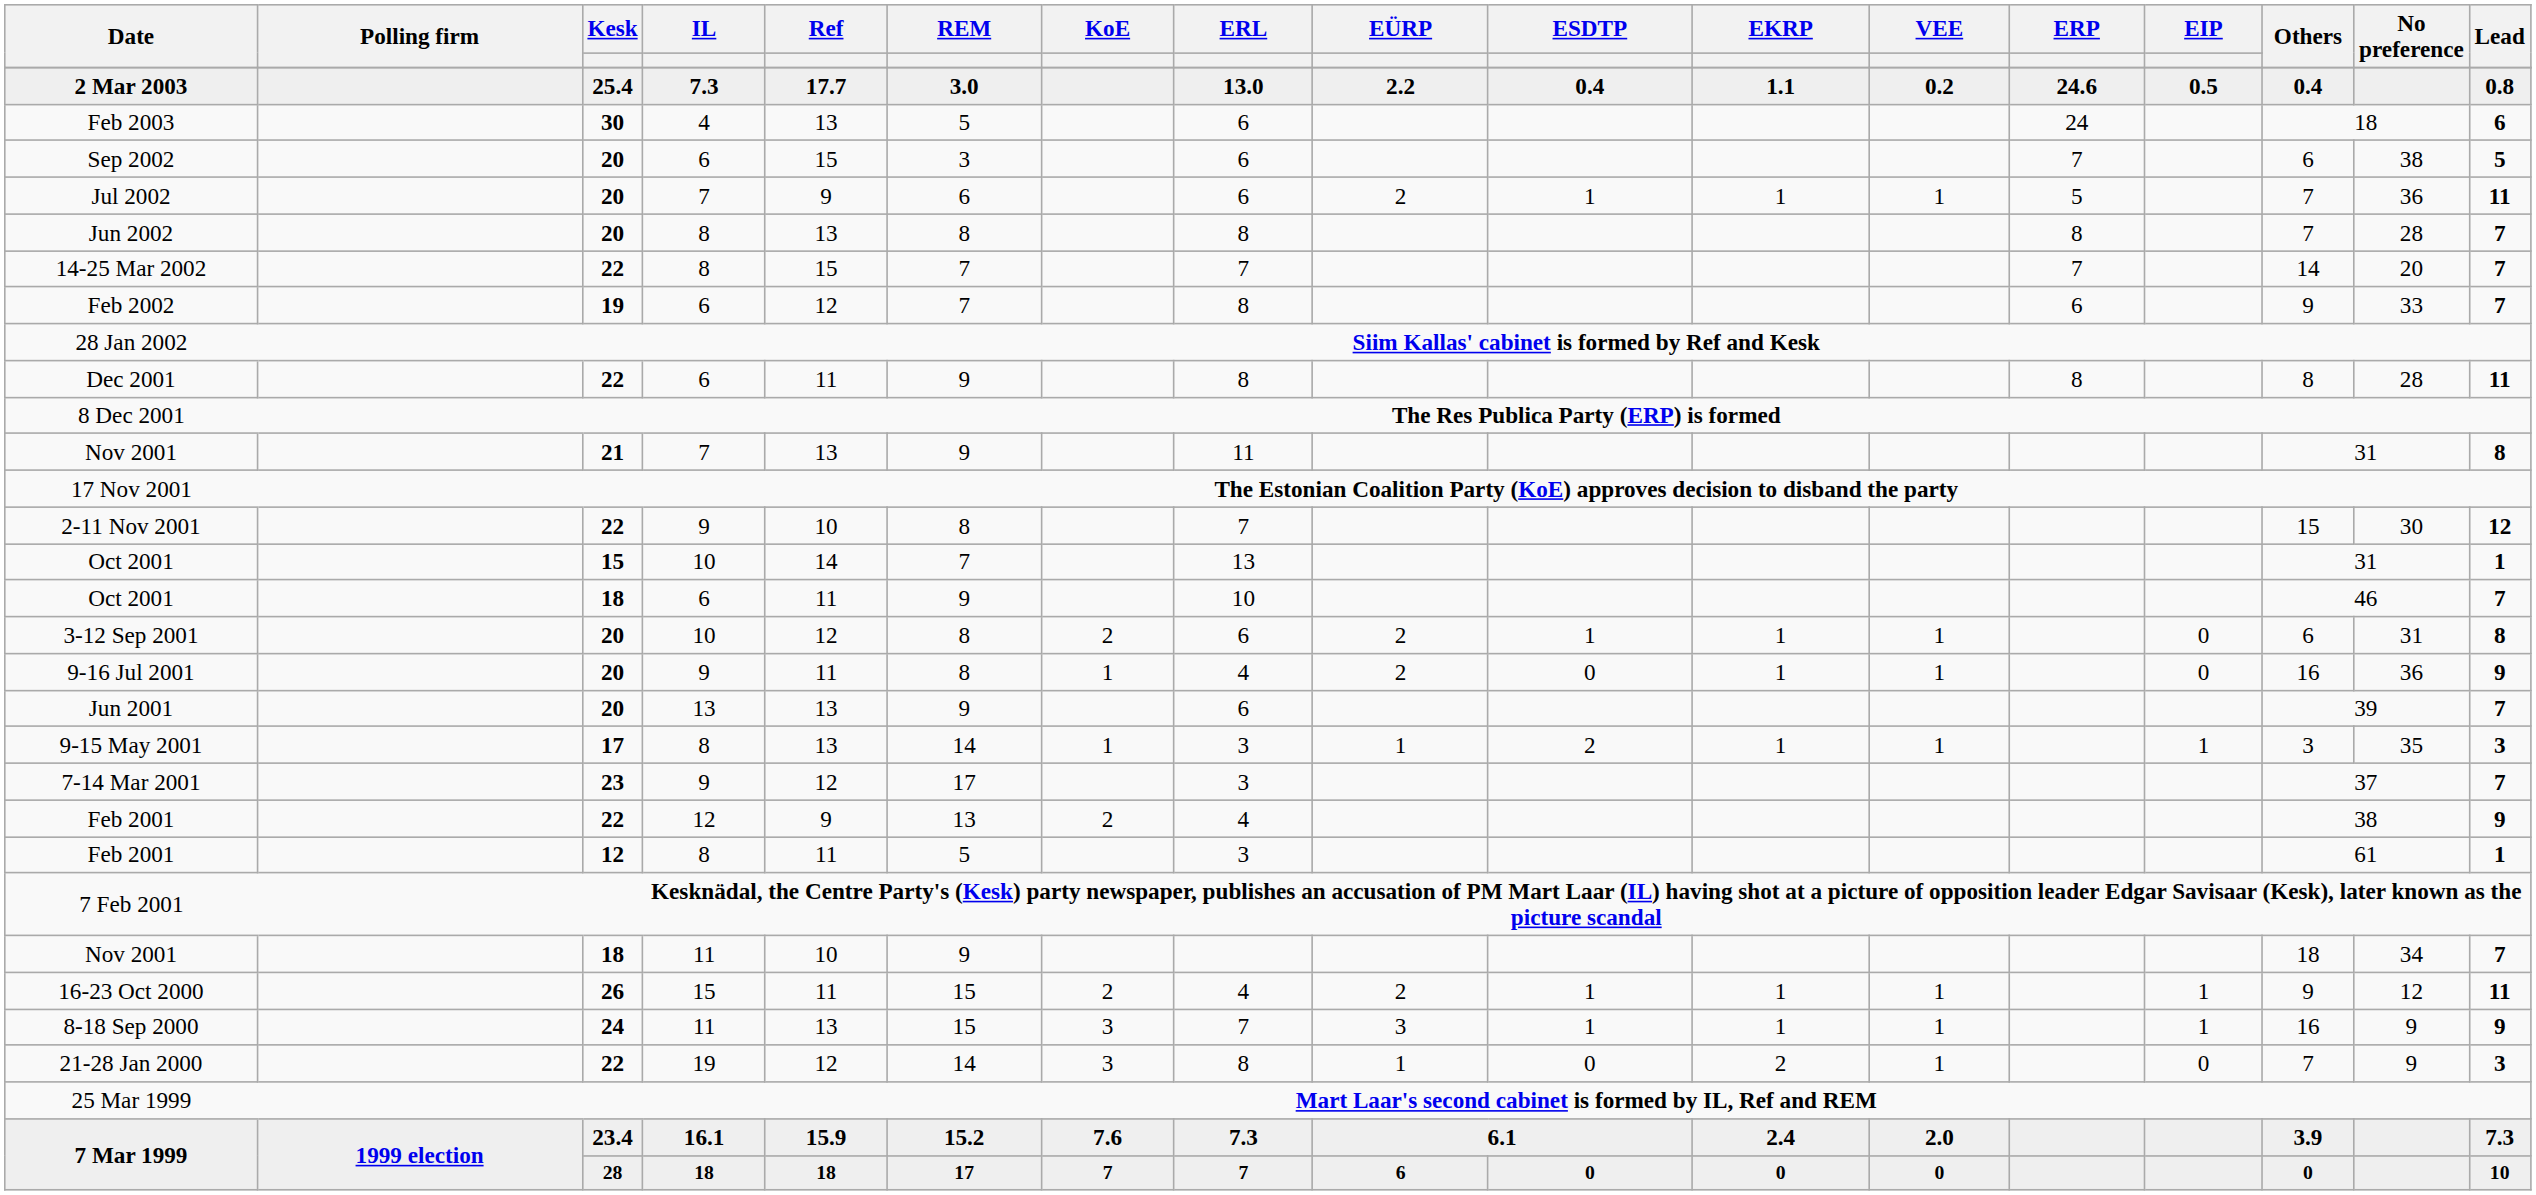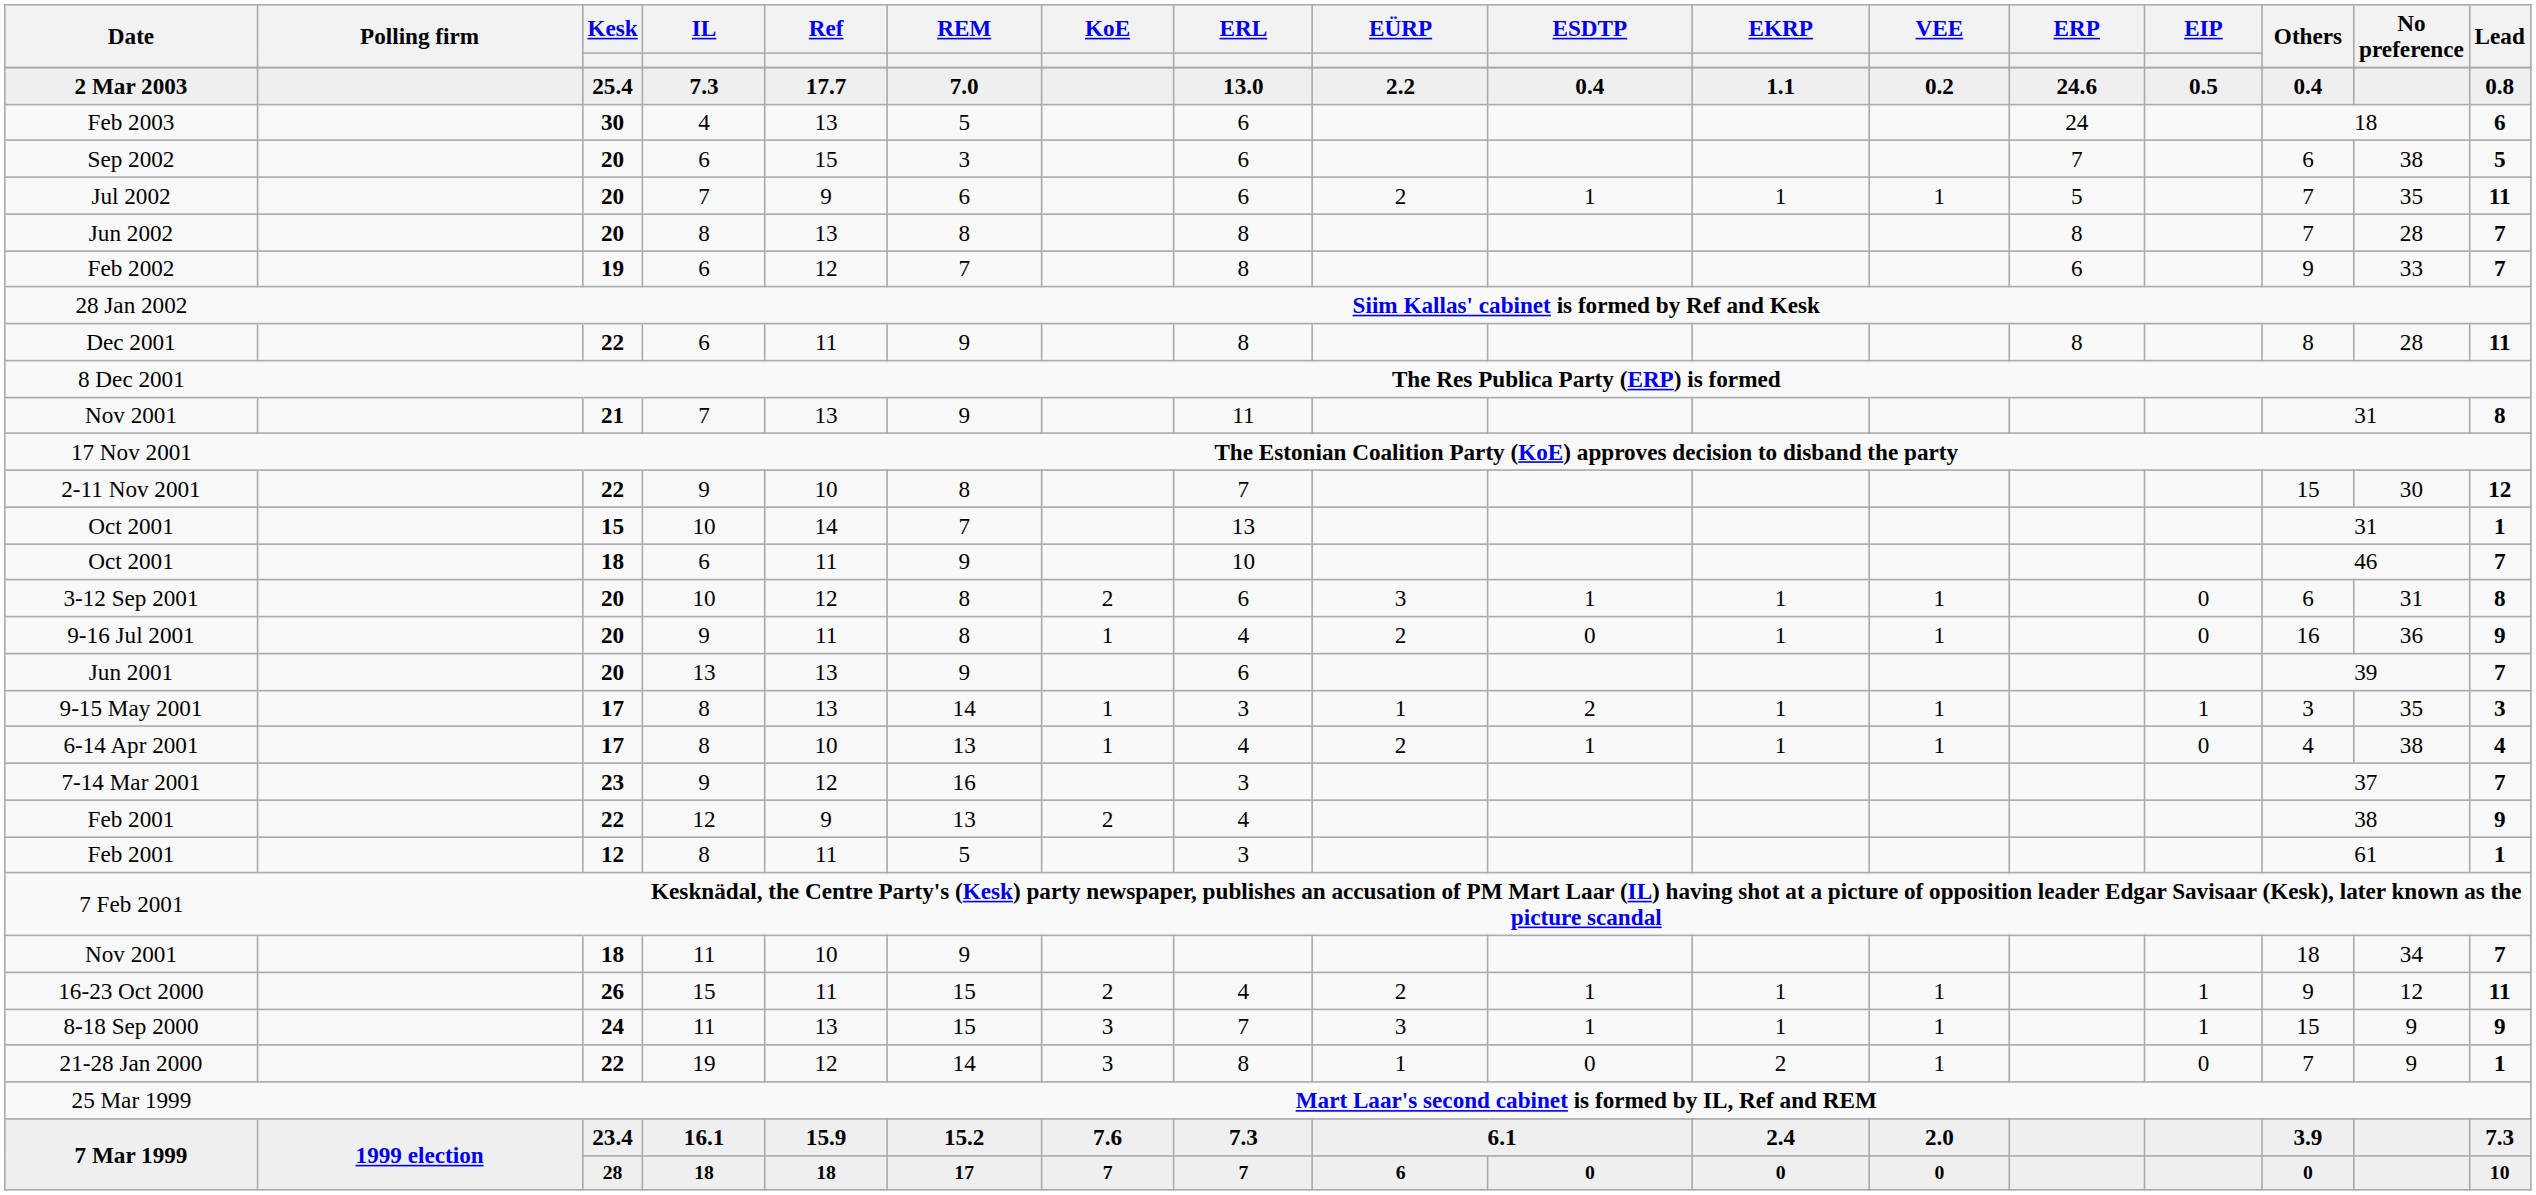(964, 86) 3.0 -> (964, 86) 7.0
(2411, 196) 36 -> (2411, 196) 35
- row: (131, 269)
(1401, 635) 2 -> (1401, 599) 3
+ row: (131, 745)
(964, 782) 17 -> (964, 782) 16
(2308, 1027) 16 -> (2308, 1027) 15
(2500, 1064) 3 -> (2500, 1064) 1
